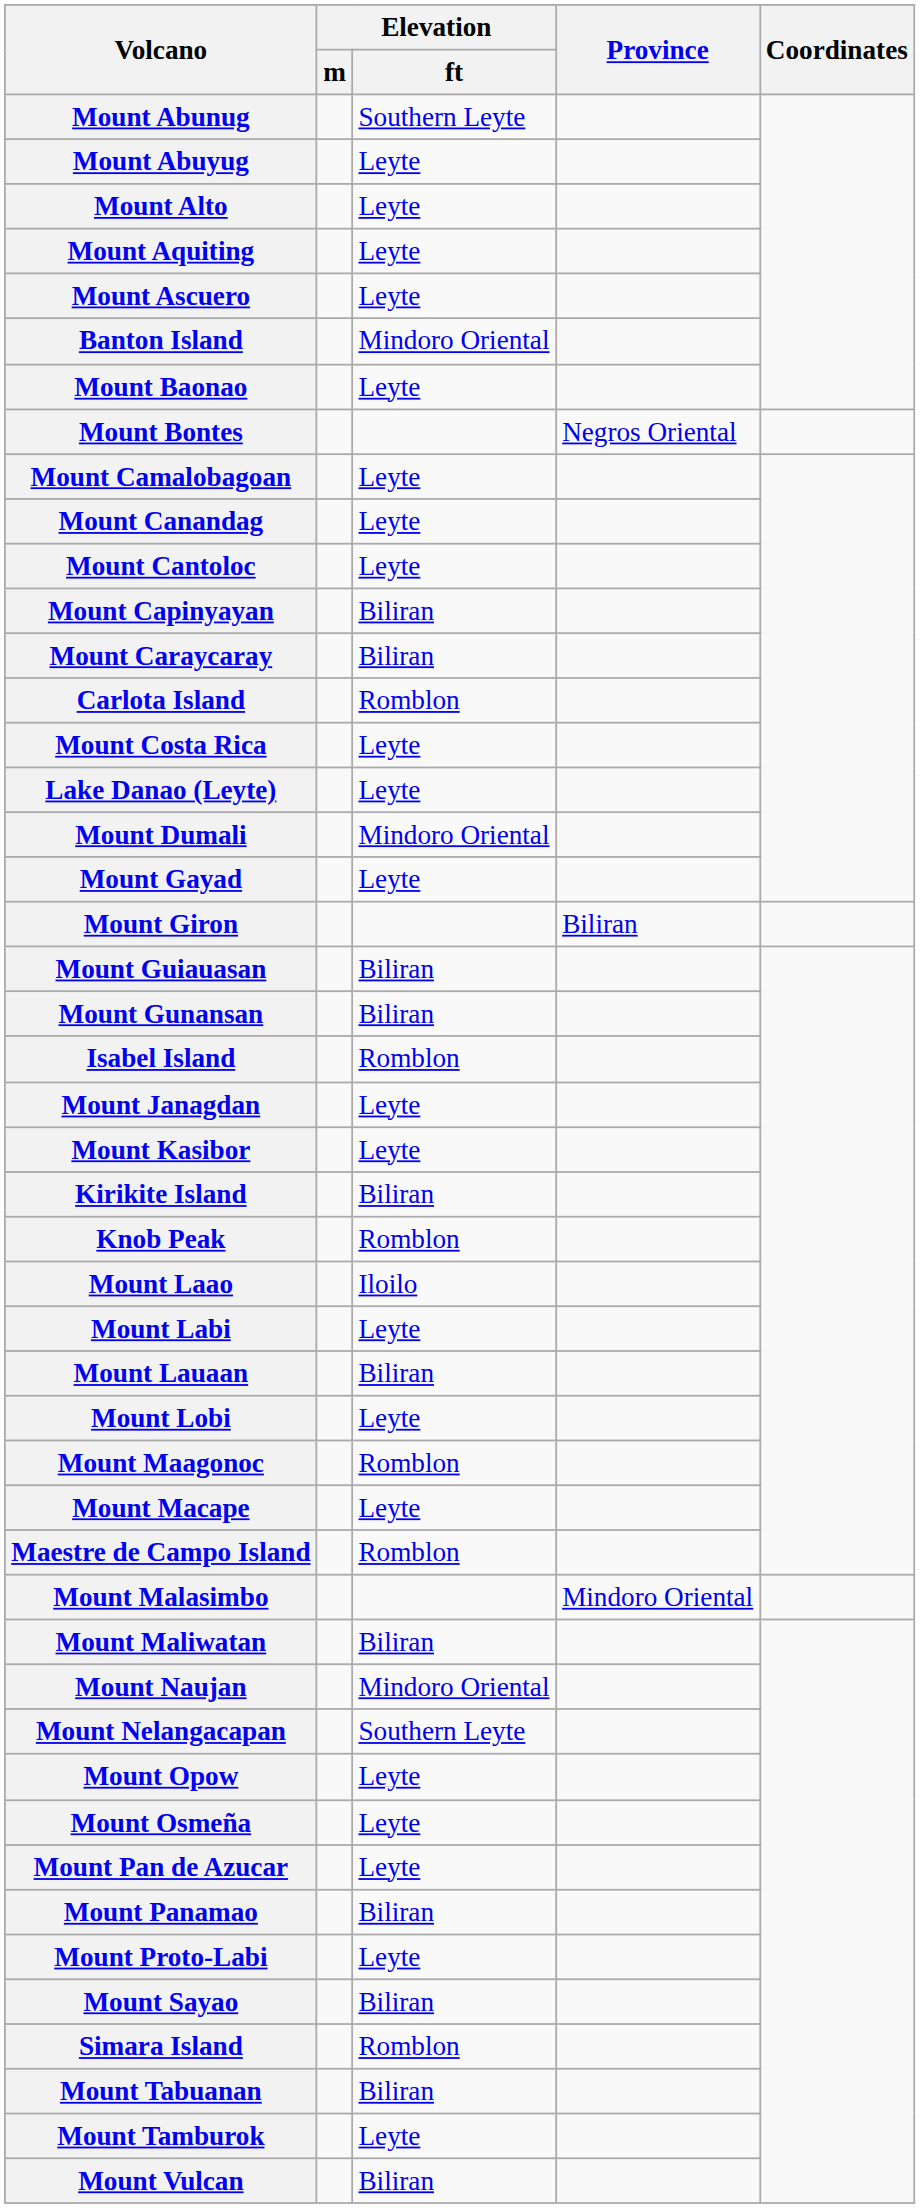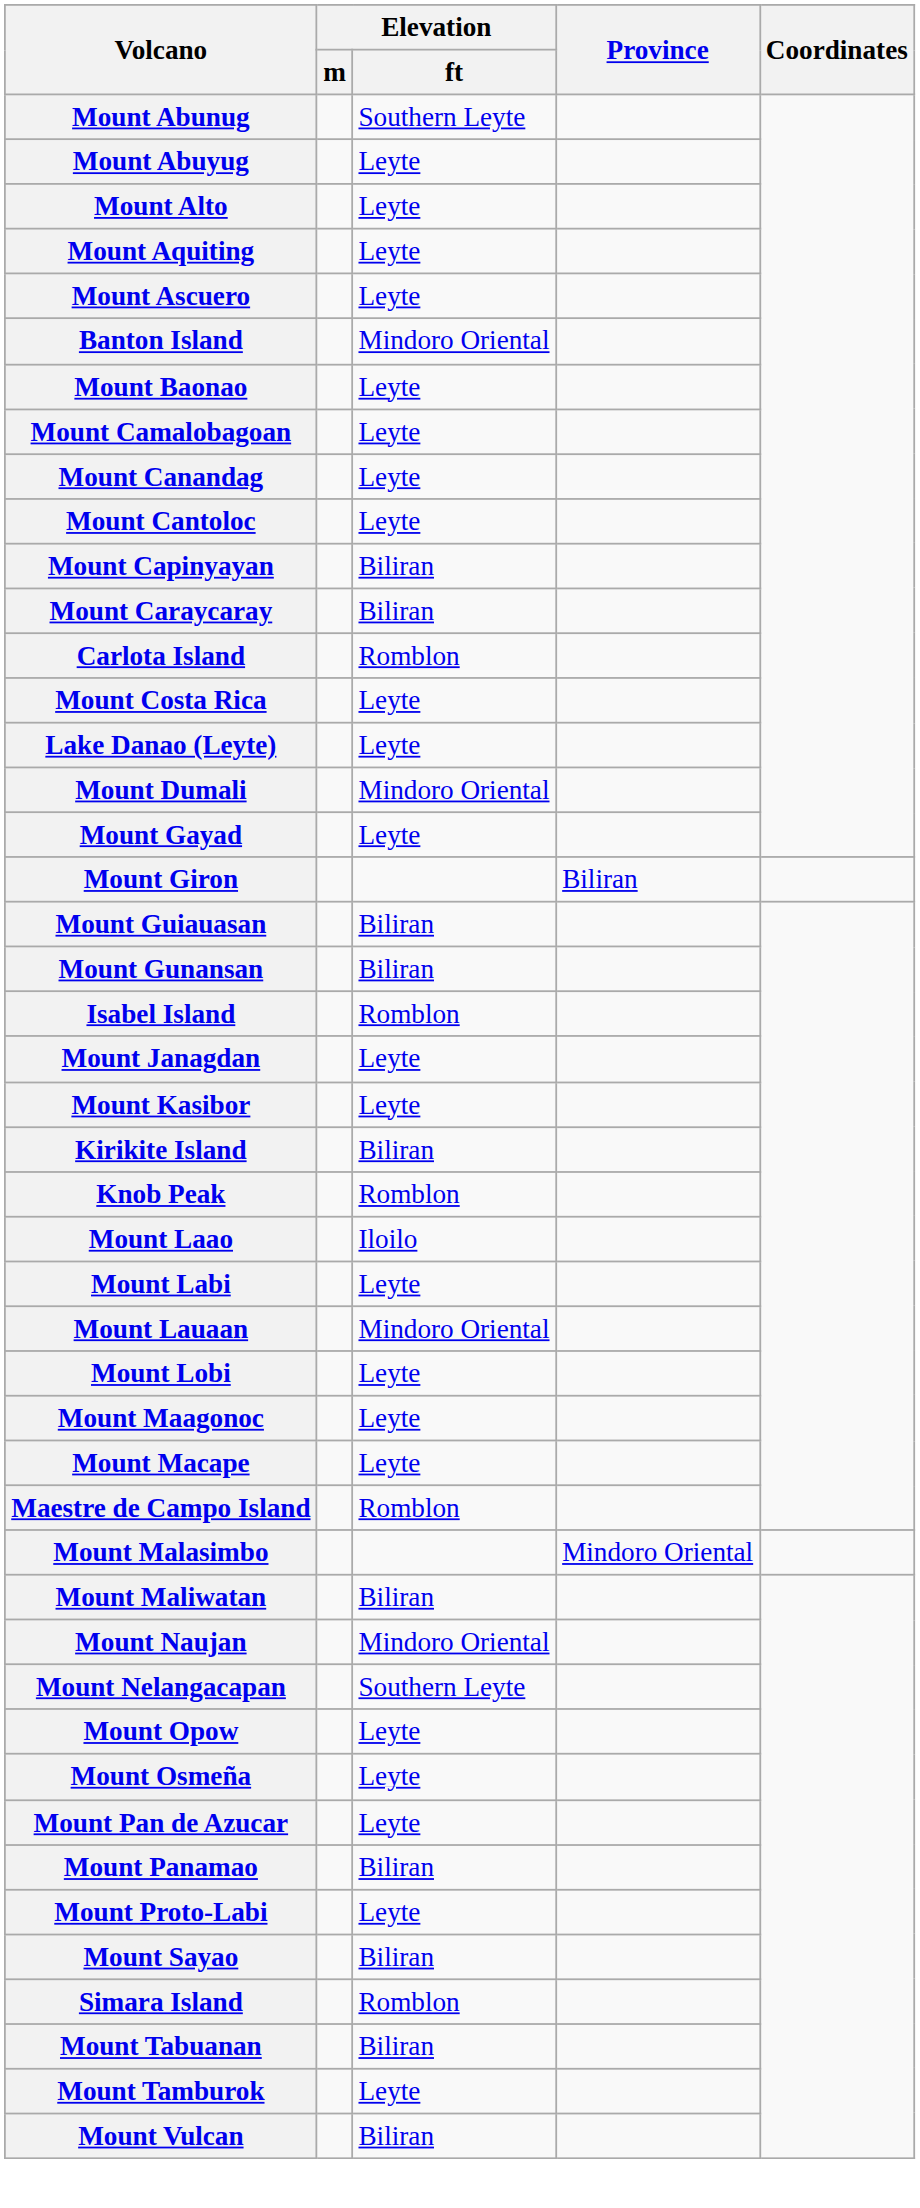- row: (161, 430)
(396, 1372) Biliran -> (454, 1328) Mindoro Oriental
(409, 1462) Romblon -> (389, 1417) Leyte
